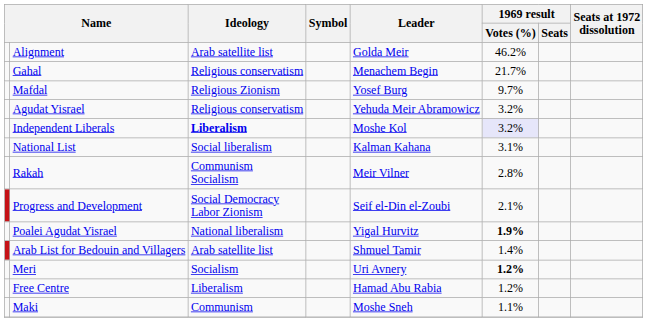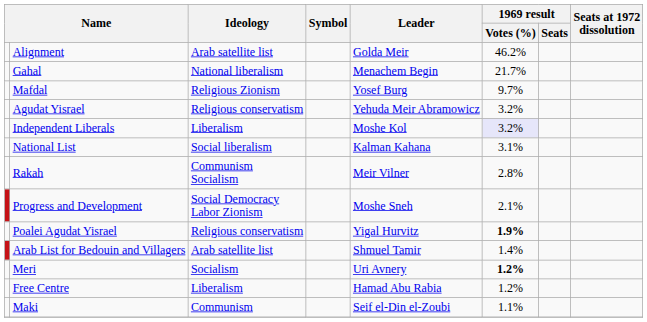(247, 71) Religious conservatism -> (237, 71) National liberalism
(219, 128) bold -> (217, 128) normal
(402, 205) Seif el-Din el-Zoubi -> (383, 205) Moshe Sneh
(237, 231) National liberalism -> (247, 231) Religious conservatism
(383, 307) Moshe Sneh -> (402, 307) Seif el-Din el-Zoubi
